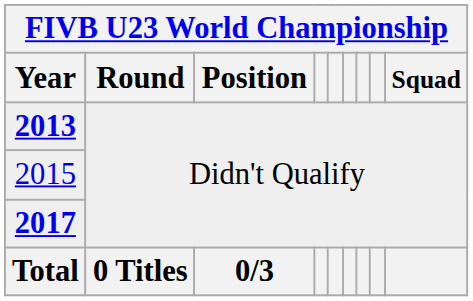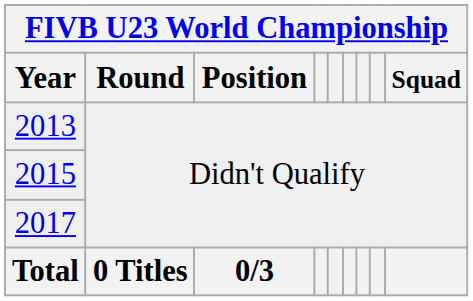(45, 125) bold -> (45, 125) normal
(45, 222) bold -> (45, 222) normal
